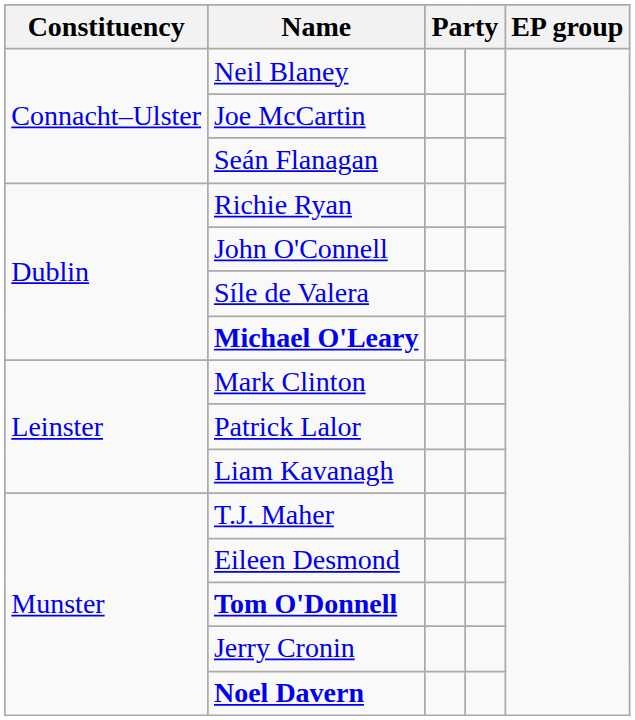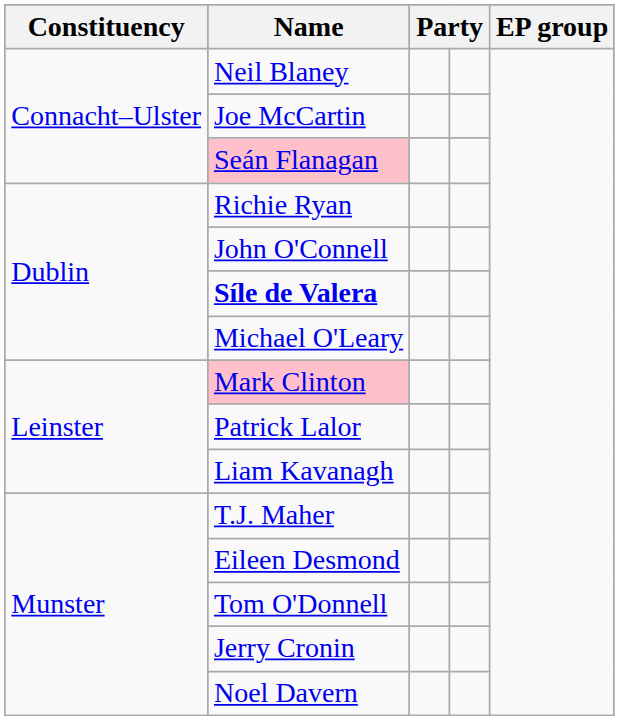(296, 159) no background -> (296, 159) pink background
(291, 293) normal -> (296, 293) bold
(316, 337) bold -> (309, 337) normal
(290, 381) no background -> (290, 381) pink background
(306, 603) bold -> (301, 603) normal
(289, 692) bold -> (286, 692) normal
